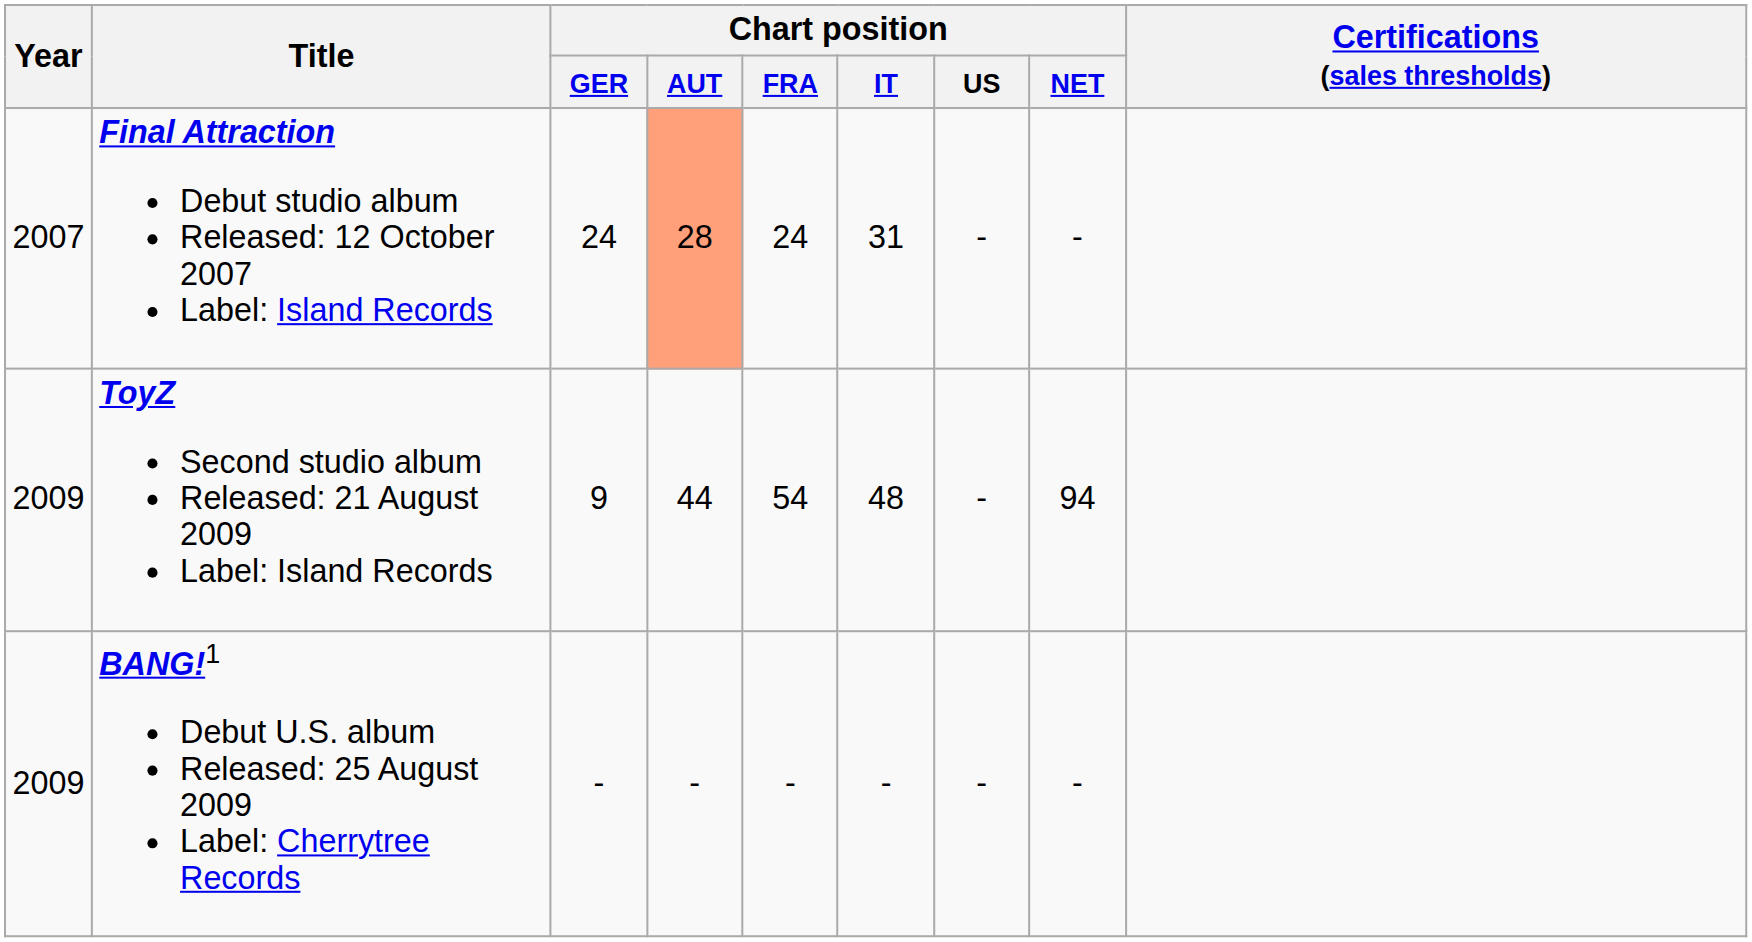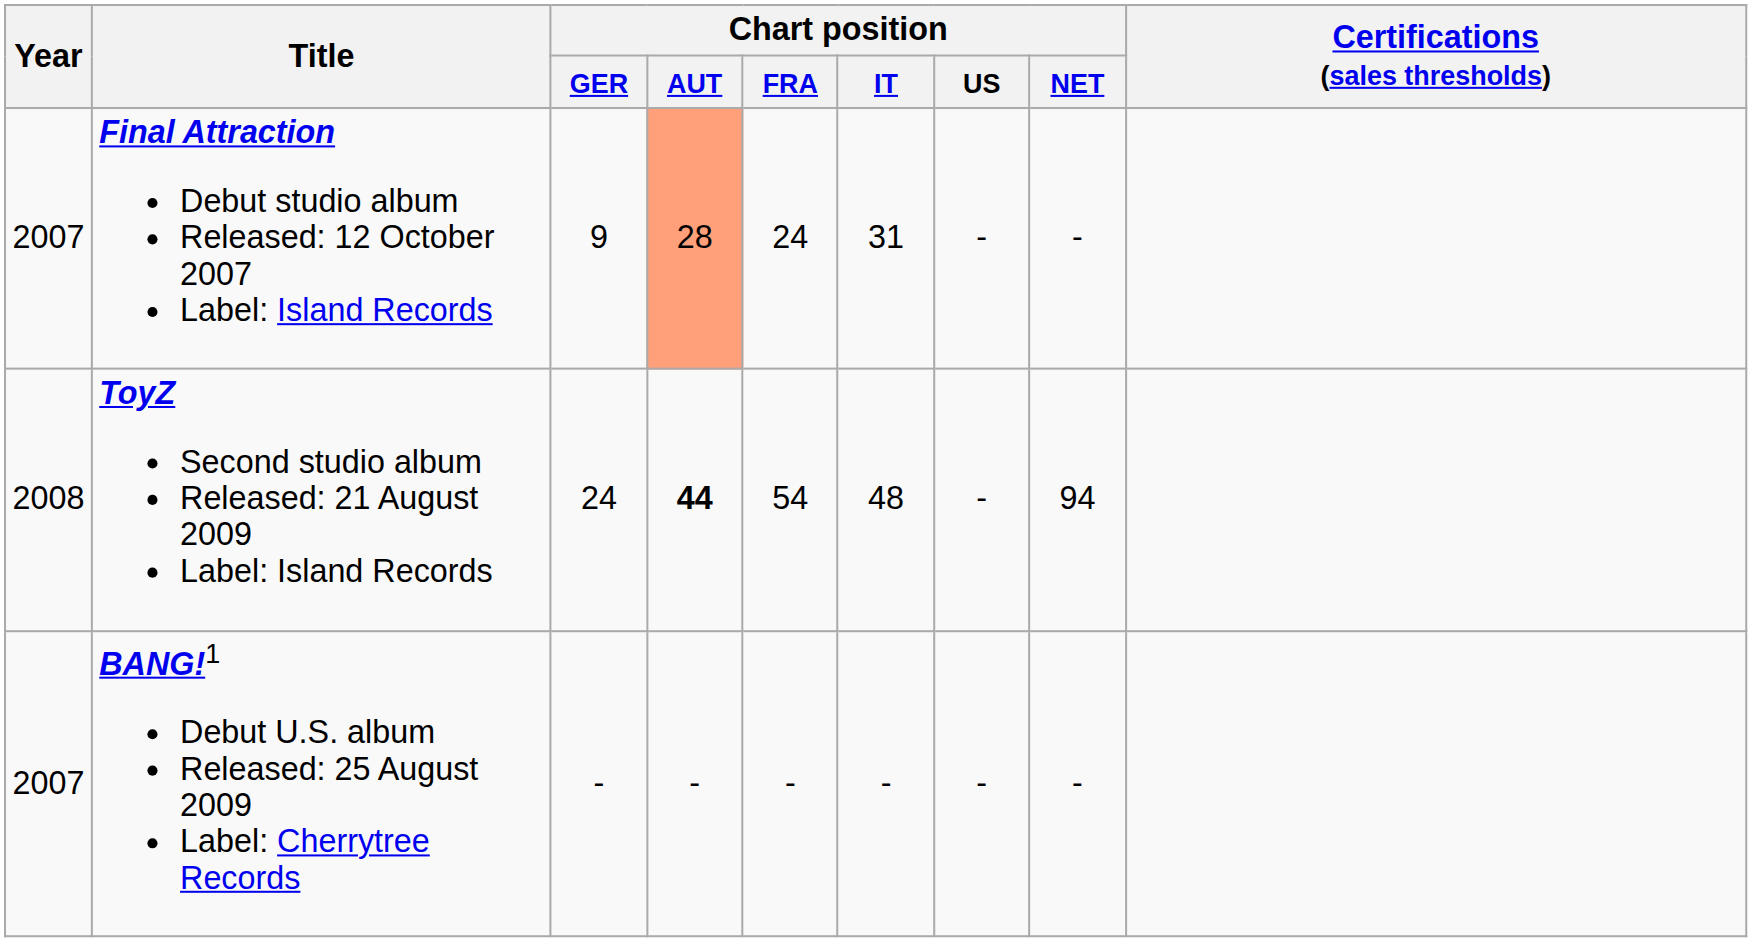(599, 237) 24 -> (599, 237) 9
(48, 499) 2009 -> (48, 499) 2008
(599, 499) 9 -> (599, 499) 24
(695, 499) normal -> (695, 499) bold
(48, 782) 2009 -> (48, 782) 2007
